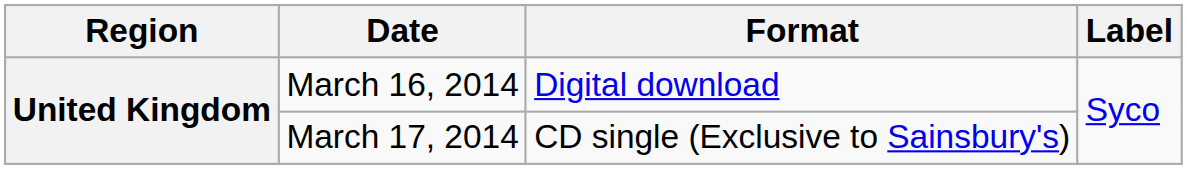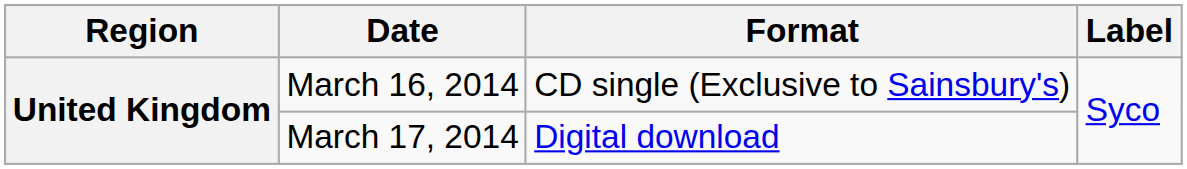(657, 84) Digital download -> (802, 84) CD single (Exclusive to Sainsbury's)
(802, 137) CD single (Exclusive to Sainsbury's) -> (657, 137) Digital download
